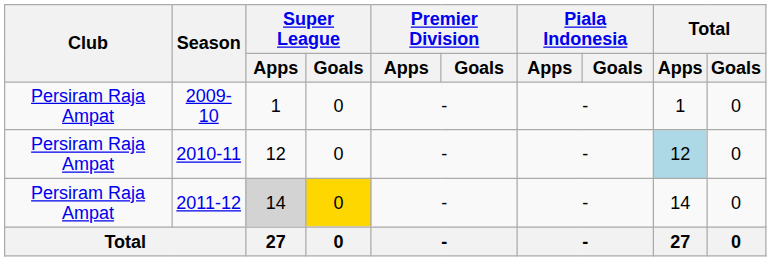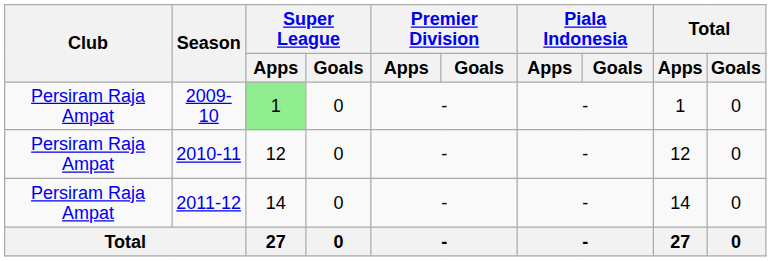(276, 106) no background -> (276, 106) lightgreen background
(680, 155) lightblue background -> (680, 155) no background
(276, 203) lightgrey background -> (276, 203) no background
(339, 203) gold background -> (339, 203) no background
